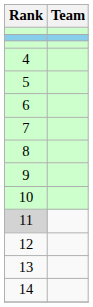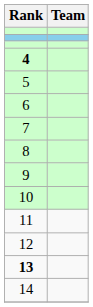(26, 59) normal -> (26, 59) bold
(26, 220) lightgrey background -> (26, 220) no background
(26, 267) normal -> (26, 267) bold
